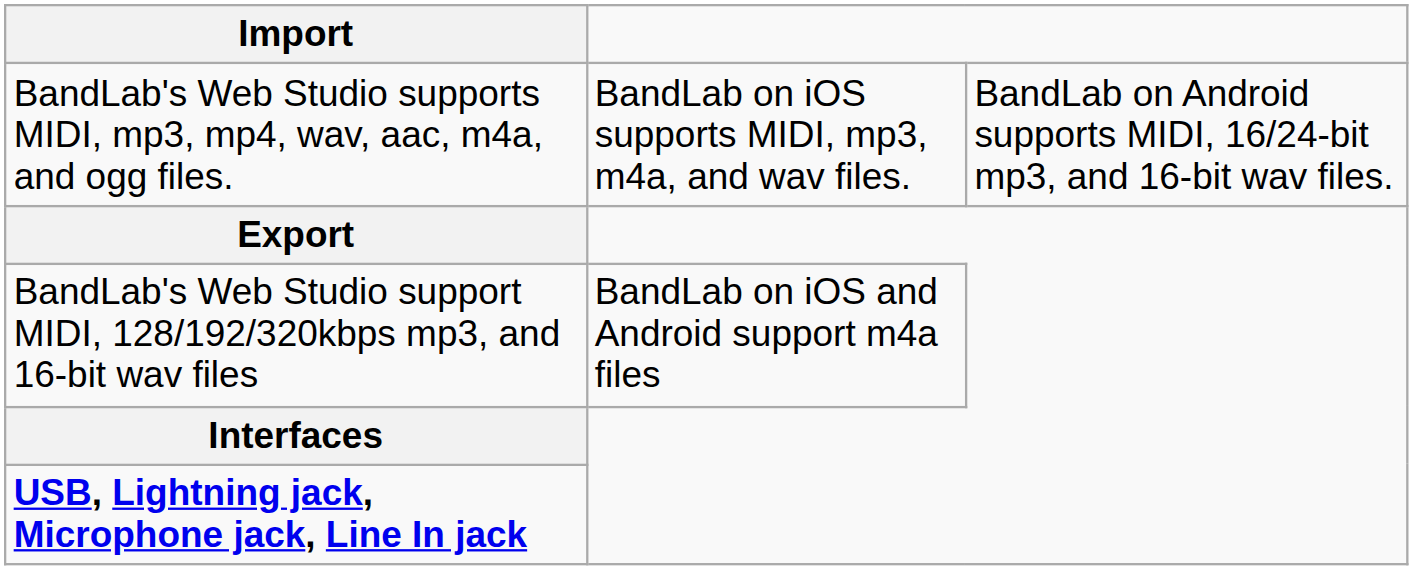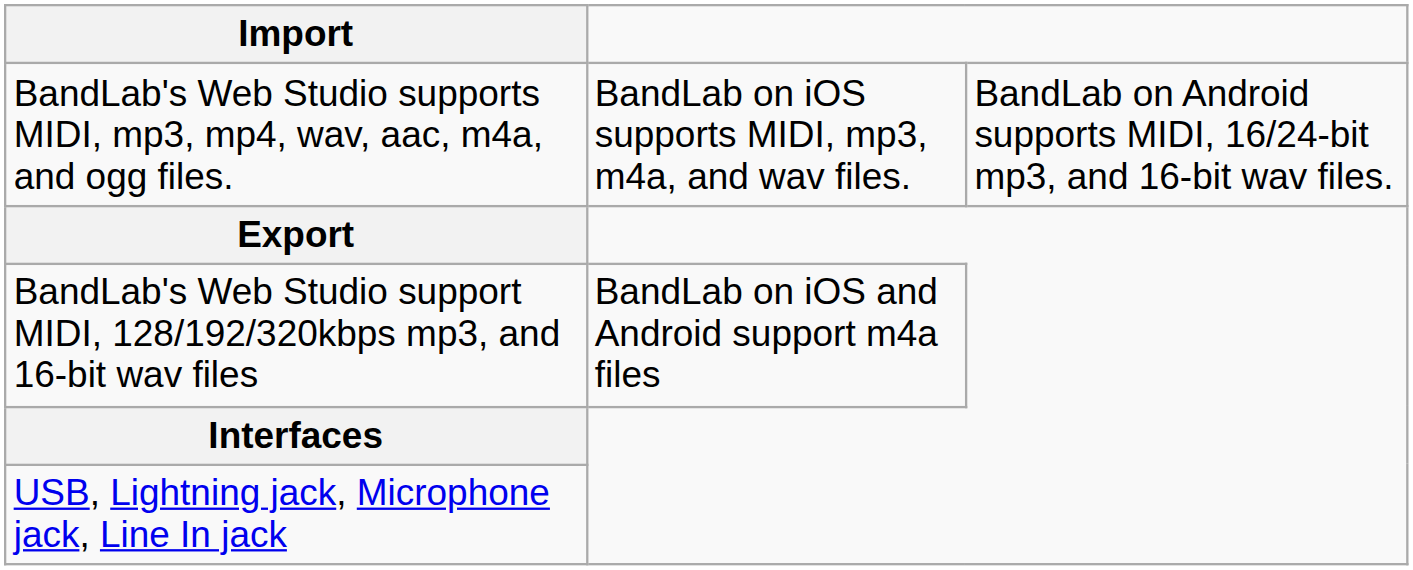(270, 513) bold -> (282, 513) normal
